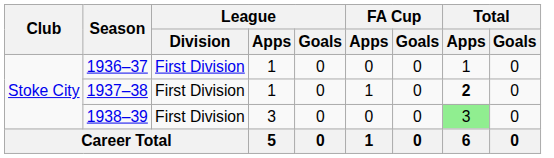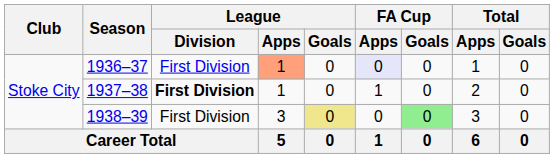(272, 66) no background -> (281, 66) lightsalmon background
(369, 66) no background -> (378, 66) lavender background
(200, 91) normal -> (205, 91) bold
(466, 91) bold -> (476, 91) normal
(320, 116) no background -> (330, 116) khaki background
(417, 116) no background -> (427, 116) lightgreen background
(466, 116) lightgreen background -> (476, 116) no background
